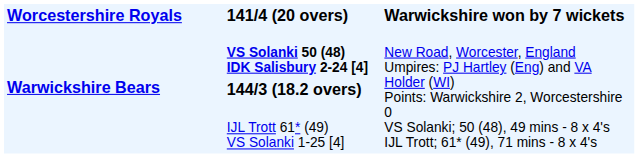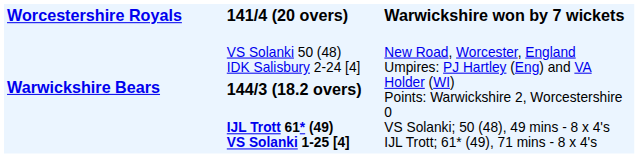(297, 60) bold -> (294, 60) normal
(286, 135) normal -> (288, 135) bold
